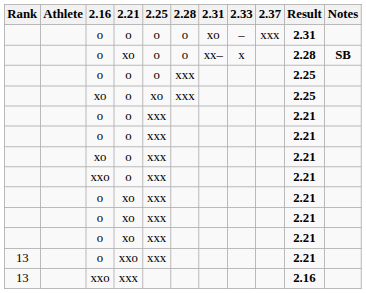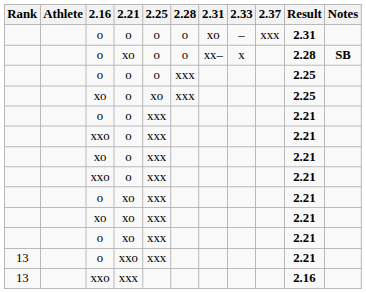(100, 136) o -> (100, 136) xxo
(100, 217) o -> (100, 217) xo
